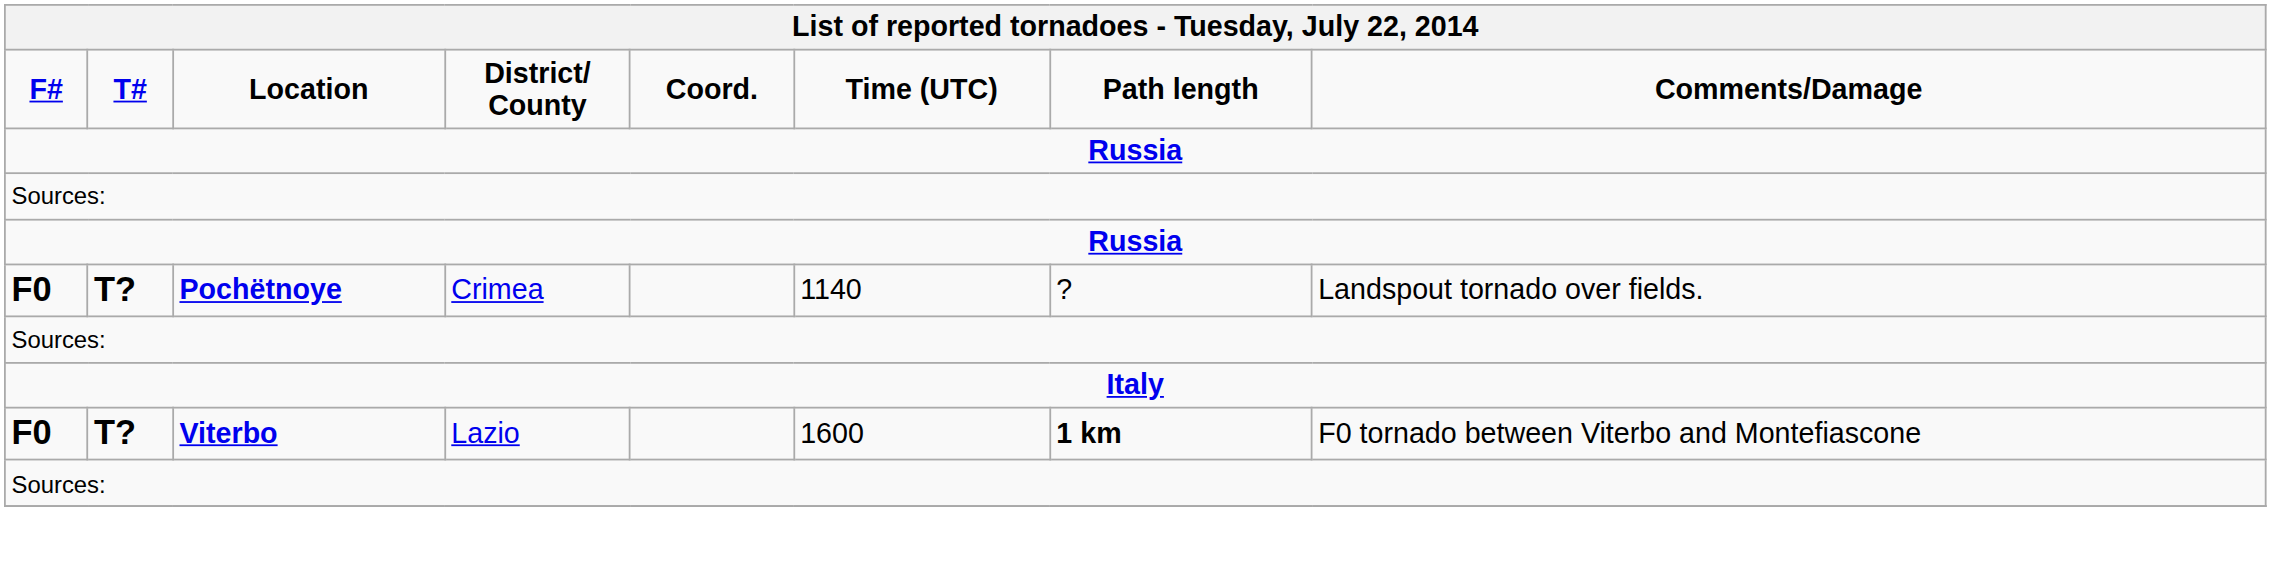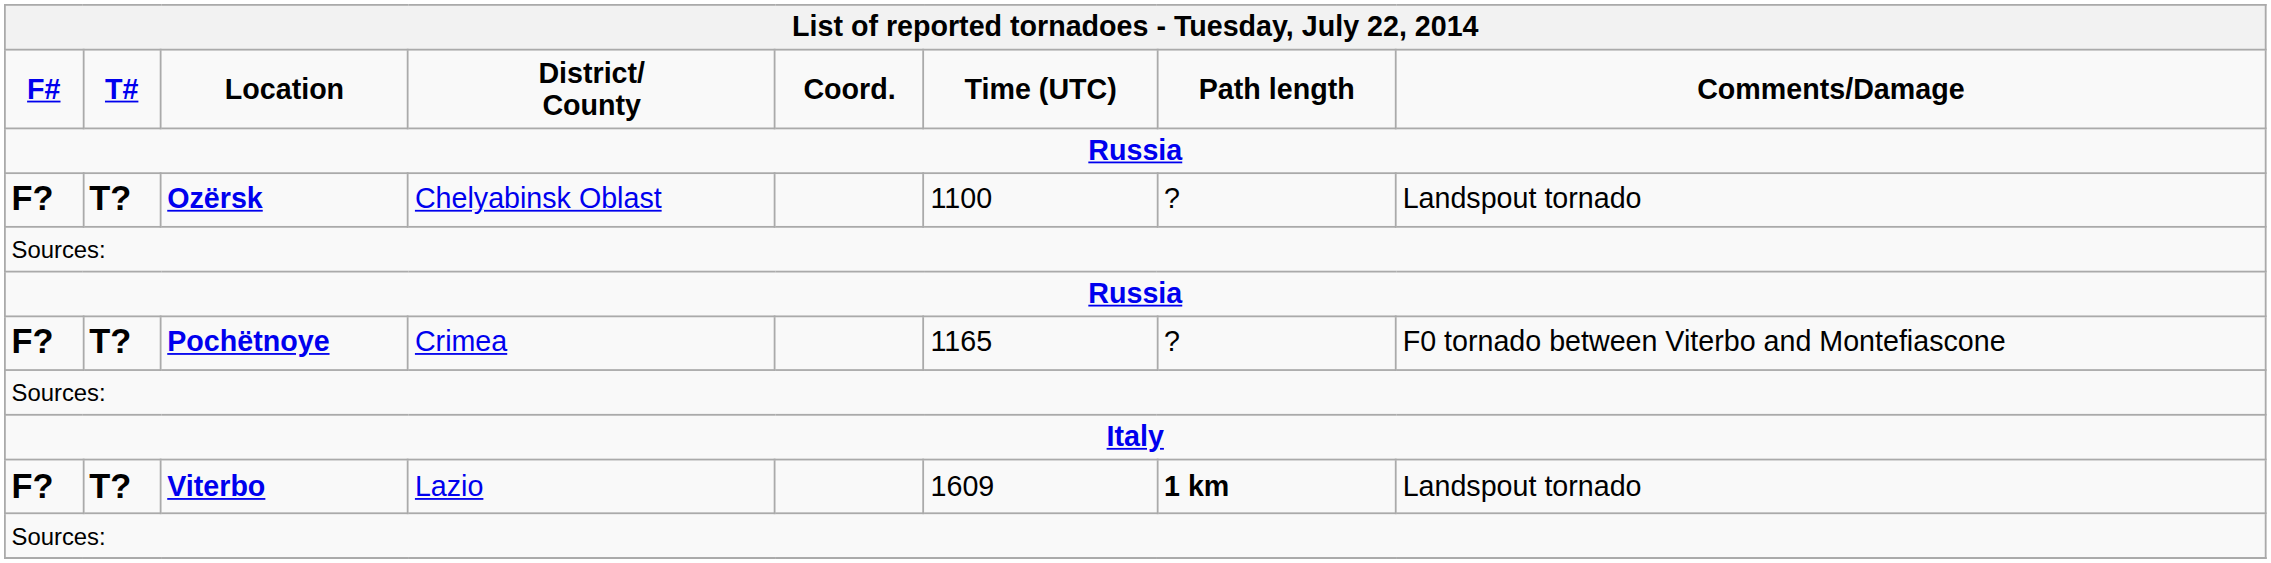+ row: (215, 199)
(32, 290) F0 -> (32, 342) F?
(831, 290) 1140 -> (961, 342) 1165
(1511, 290) Landspout tornado over fields. -> (1704, 342) F0 tornado between Viterbo and Montefiascone
(32, 433) F0 -> (32, 486) F?
(832, 433) 1600 -> (962, 486) 1609
(1620, 433) F0 tornado between Viterbo and Montefiascone -> (1522, 486) Landspout tornado
